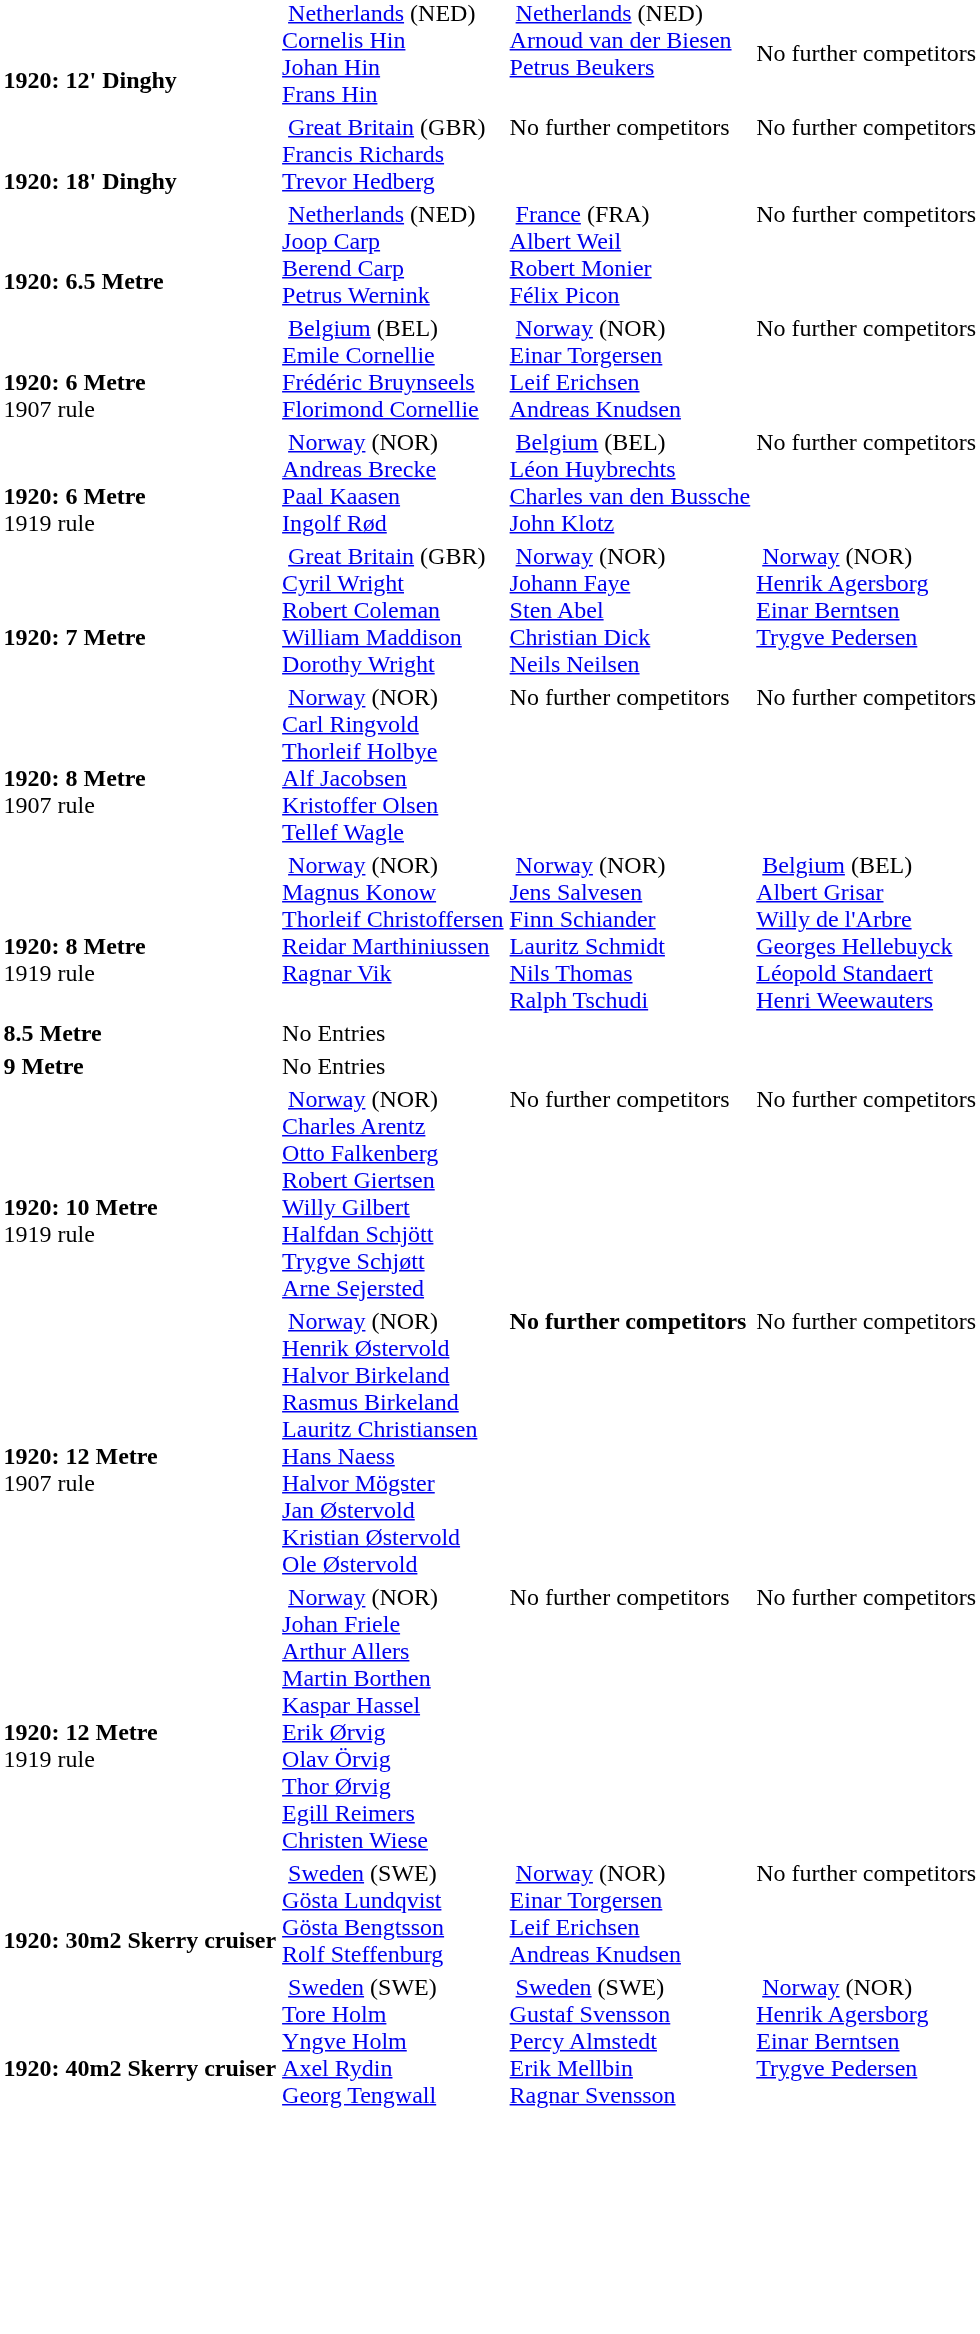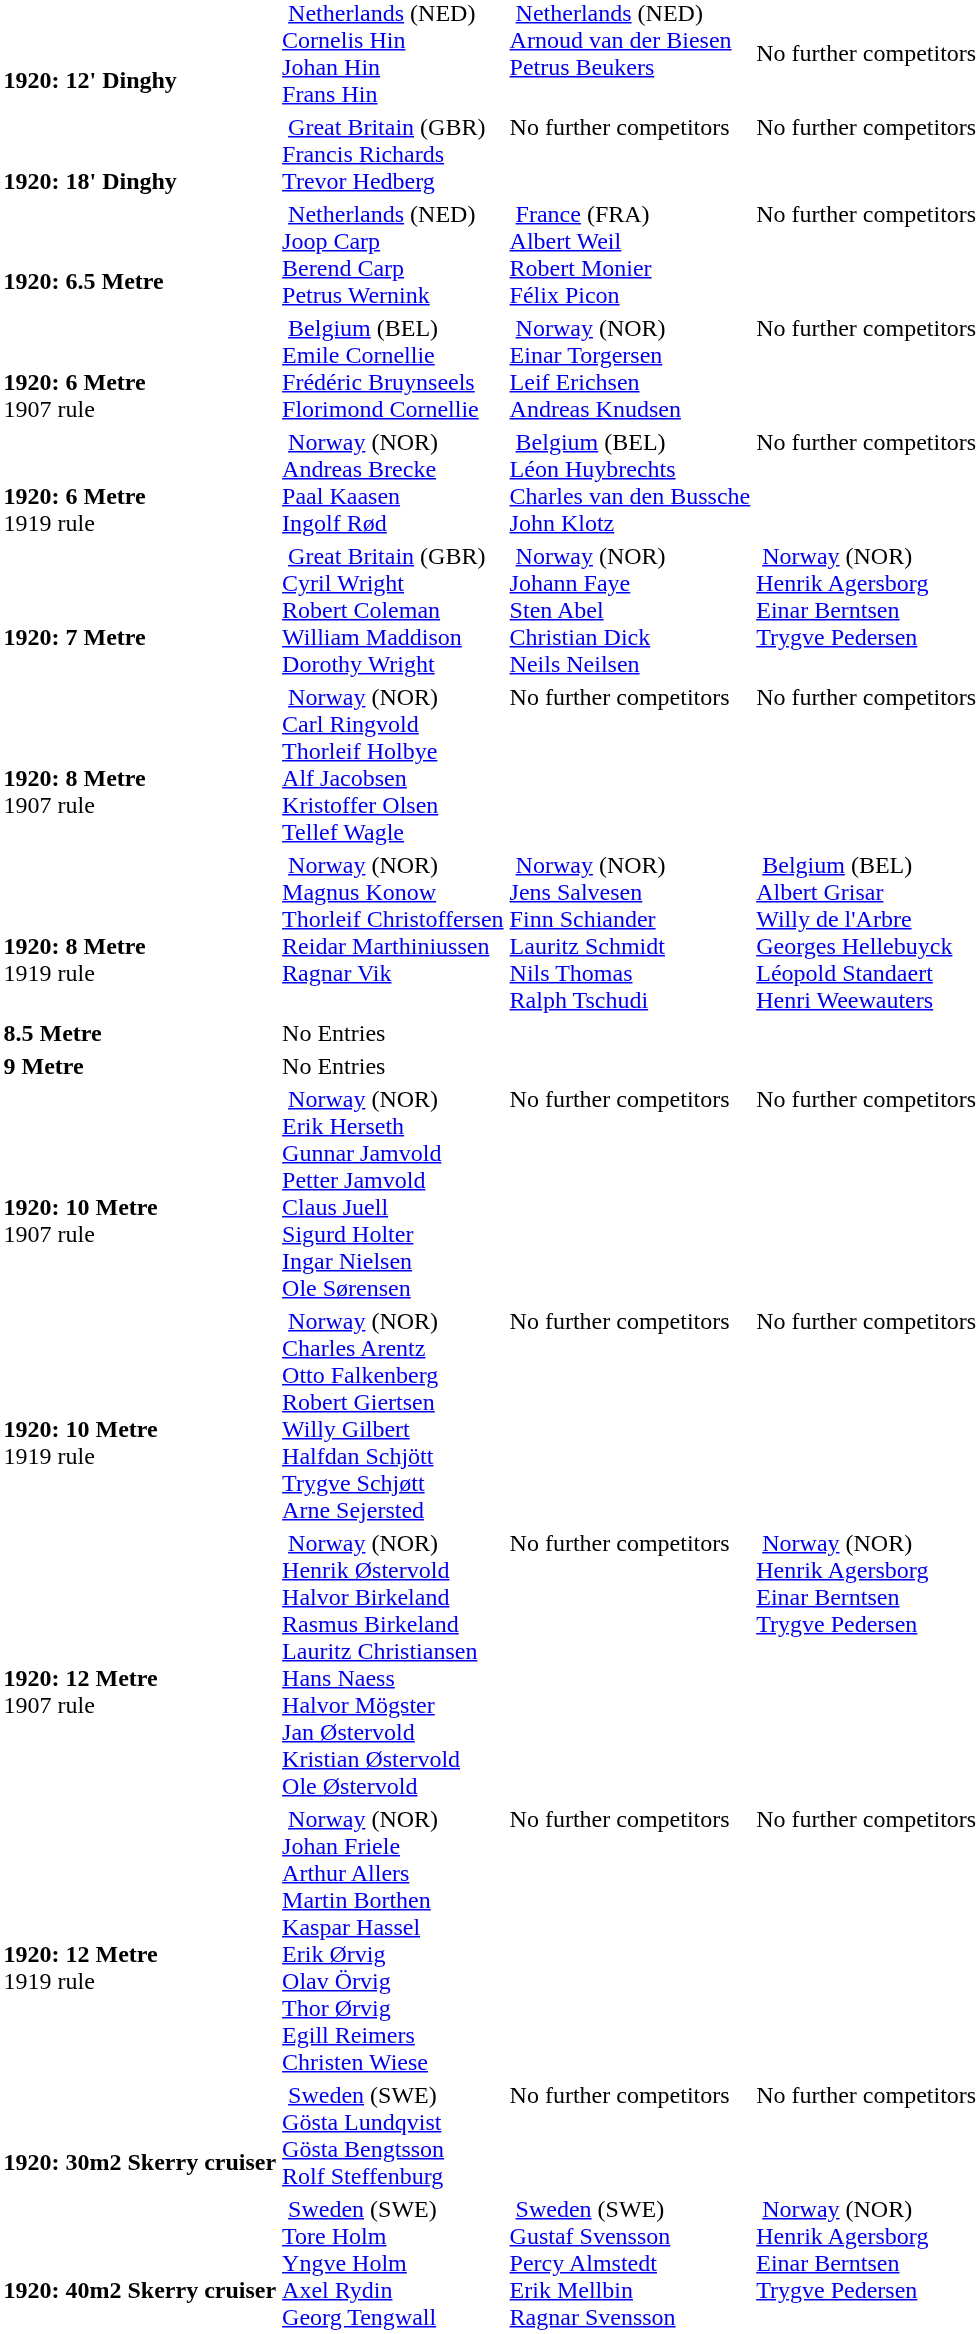+ row: (81, 1220)
(628, 1320) bold -> (620, 1542) normal
(866, 1320) No further competitors -> (842, 1583) Norway (NOR) Henrik Agersborg Einar Berntsen Trygve Pedersen
(595, 1913) Norway (NOR) Einar Torgersen Leif Erichsen Andreas Knudsen -> (620, 2094) No further competitors
